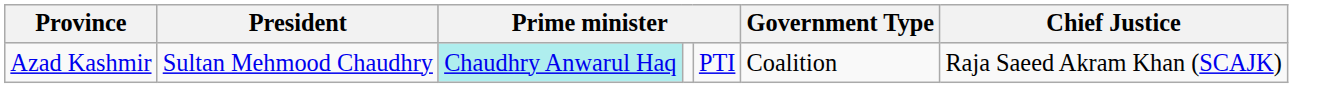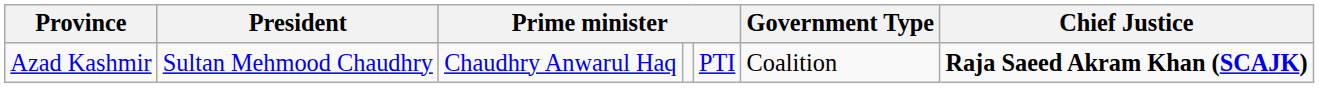(560, 62) paleturquoise background -> (560, 62) no background
(1114, 62) normal -> (1126, 62) bold
